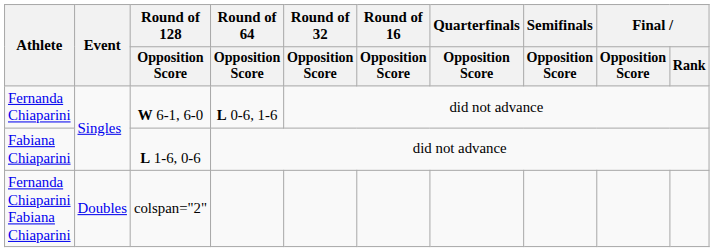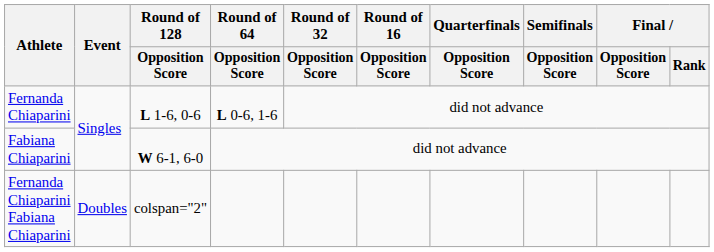(170, 116) W 6-1, 6-0 -> (170, 116) L 1-6, 0-6
(170, 158) L 1-6, 0-6 -> (170, 158) W 6-1, 6-0
